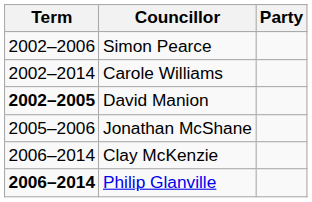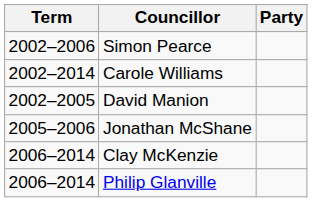(52, 100) bold -> (52, 100) normal
(52, 182) bold -> (52, 182) normal
